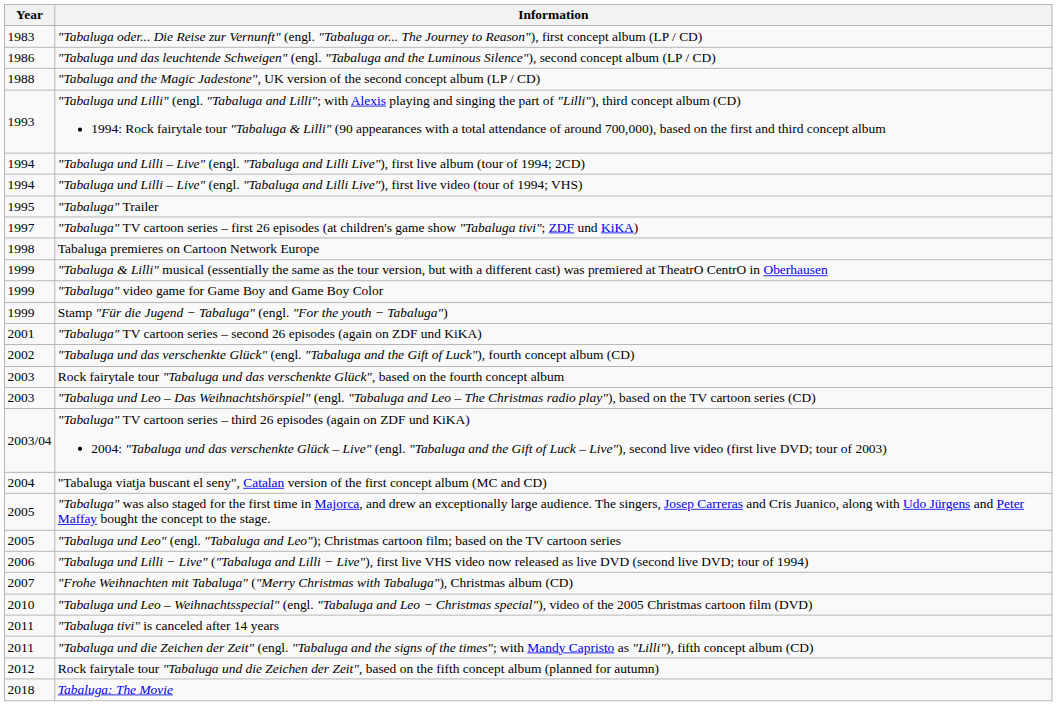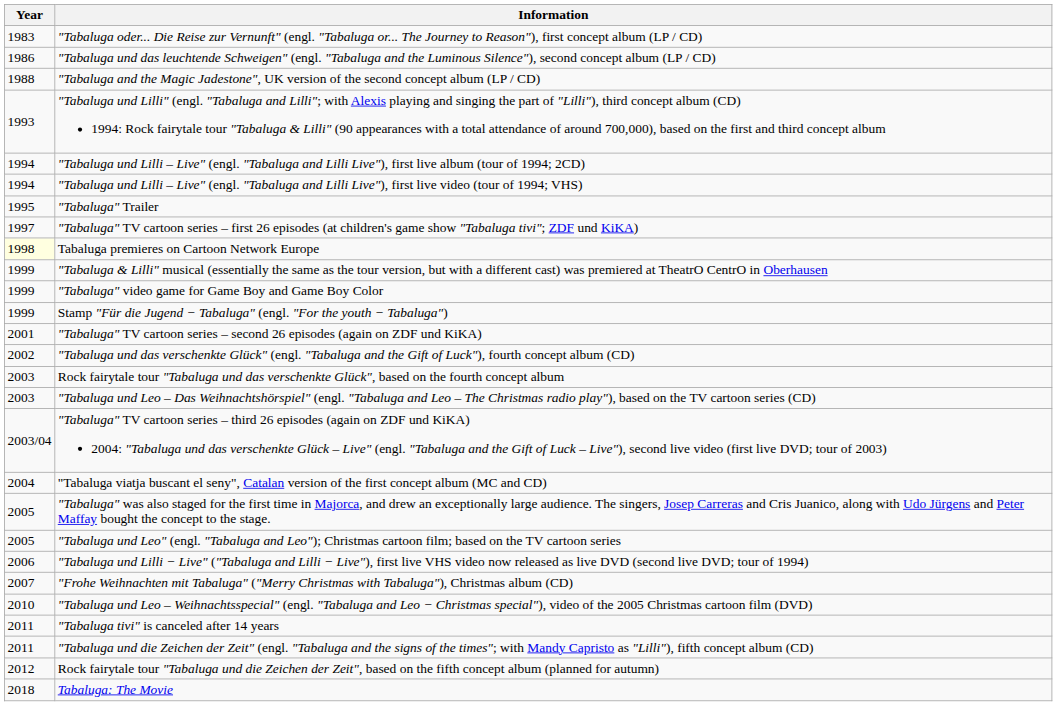(21, 248) no background -> (21, 248) lightyellow background
